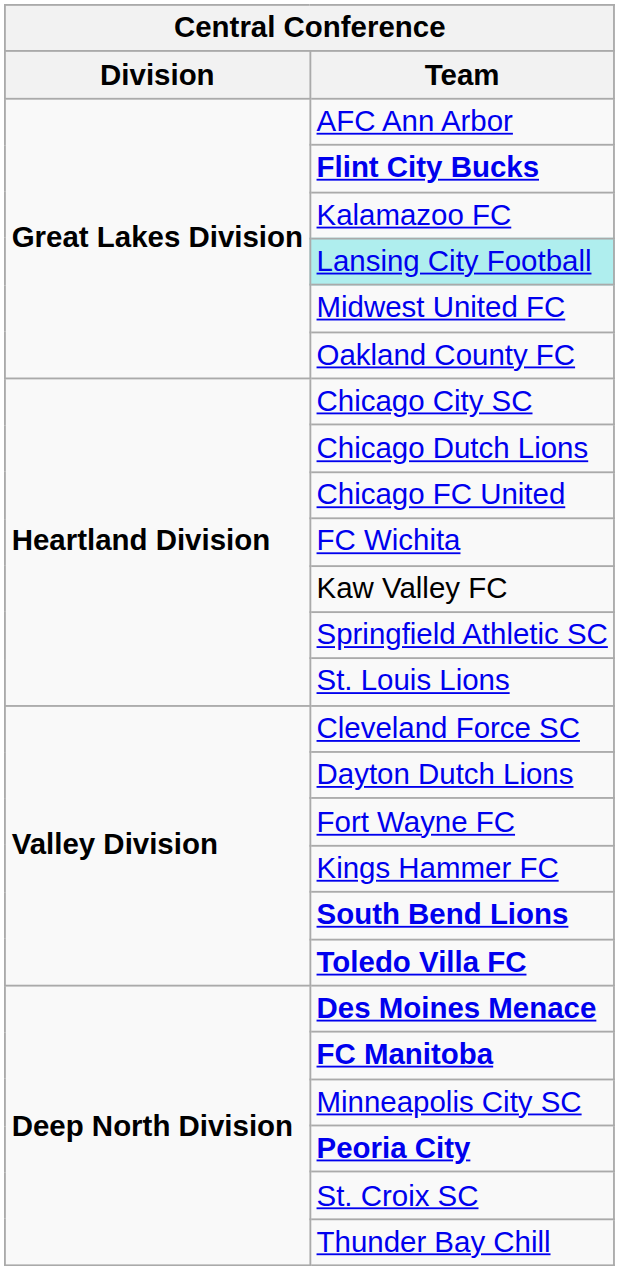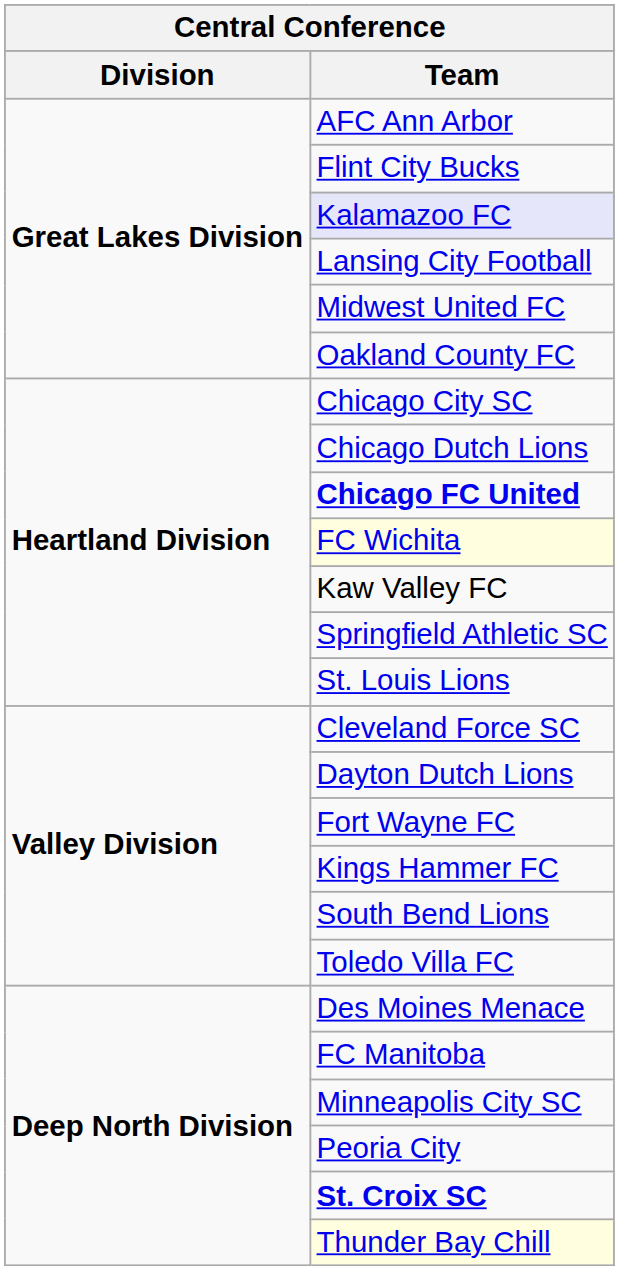(428, 167) bold -> (418, 167) normal
(414, 214) no background -> (414, 214) lavender background
(454, 261) paleturquoise background -> (454, 261) no background
(441, 494) normal -> (448, 494) bold
(389, 541) no background -> (389, 541) lightyellow background
(442, 914) bold -> (433, 914) normal
(422, 961) bold -> (415, 961) normal
(456, 1008) bold -> (451, 1008) normal
(405, 1055) bold -> (401, 1055) normal
(393, 1148) bold -> (389, 1148) normal
(398, 1195) normal -> (402, 1195) bold
(434, 1241) no background -> (434, 1241) lightyellow background
